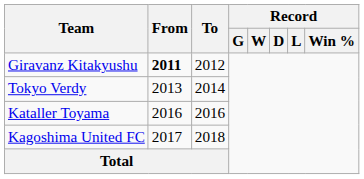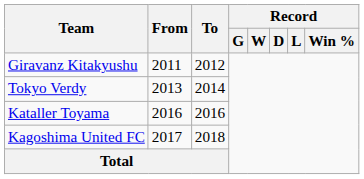(167, 64) bold -> (167, 64) normal
